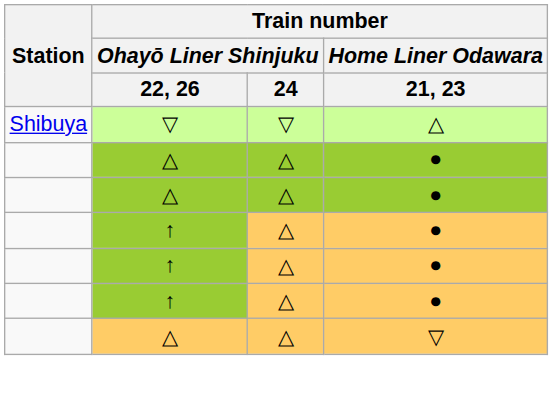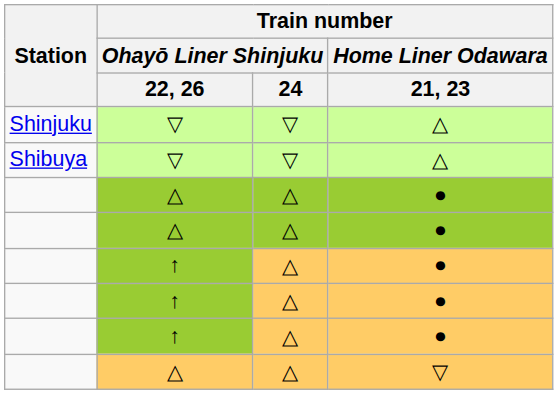+ row: (51, 124)
